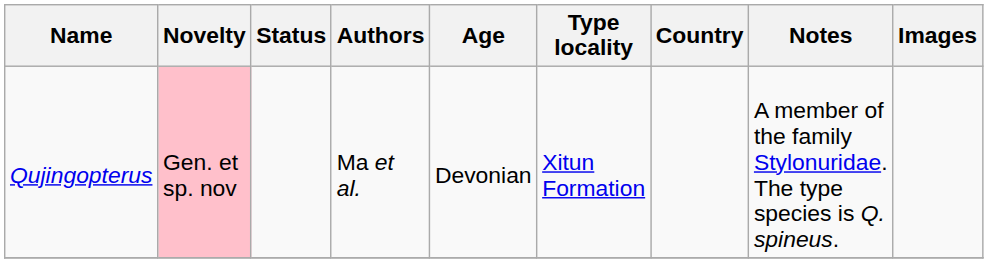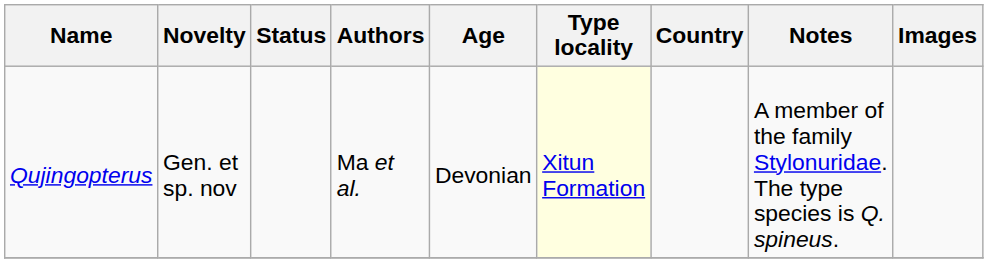(201, 174) pink background -> (201, 174) no background
(594, 174) no background -> (594, 174) lightyellow background
